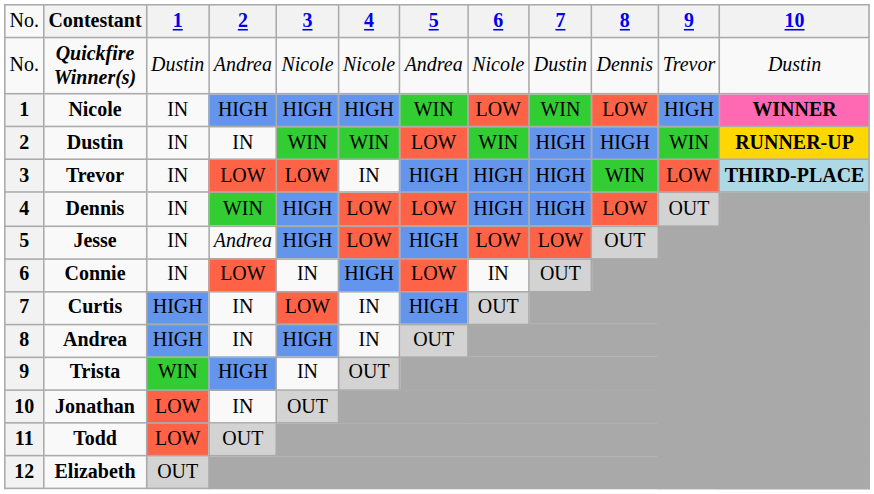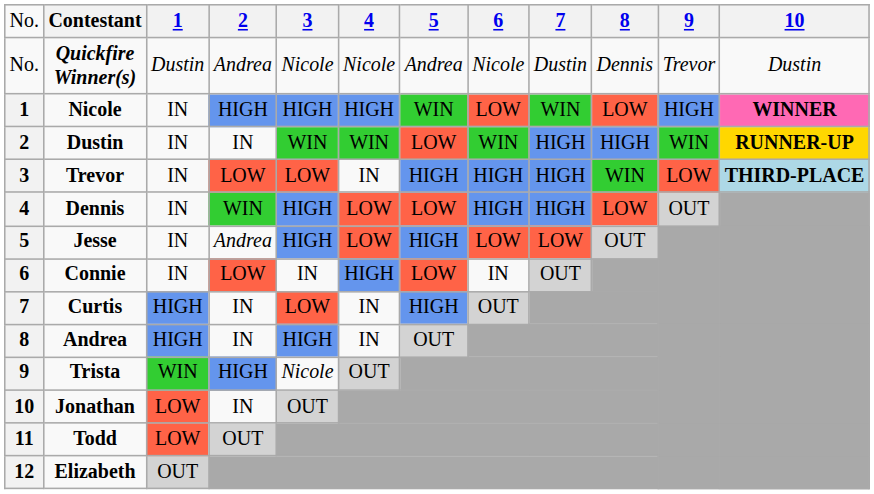(307, 373) IN -> (307, 373) Nicole
